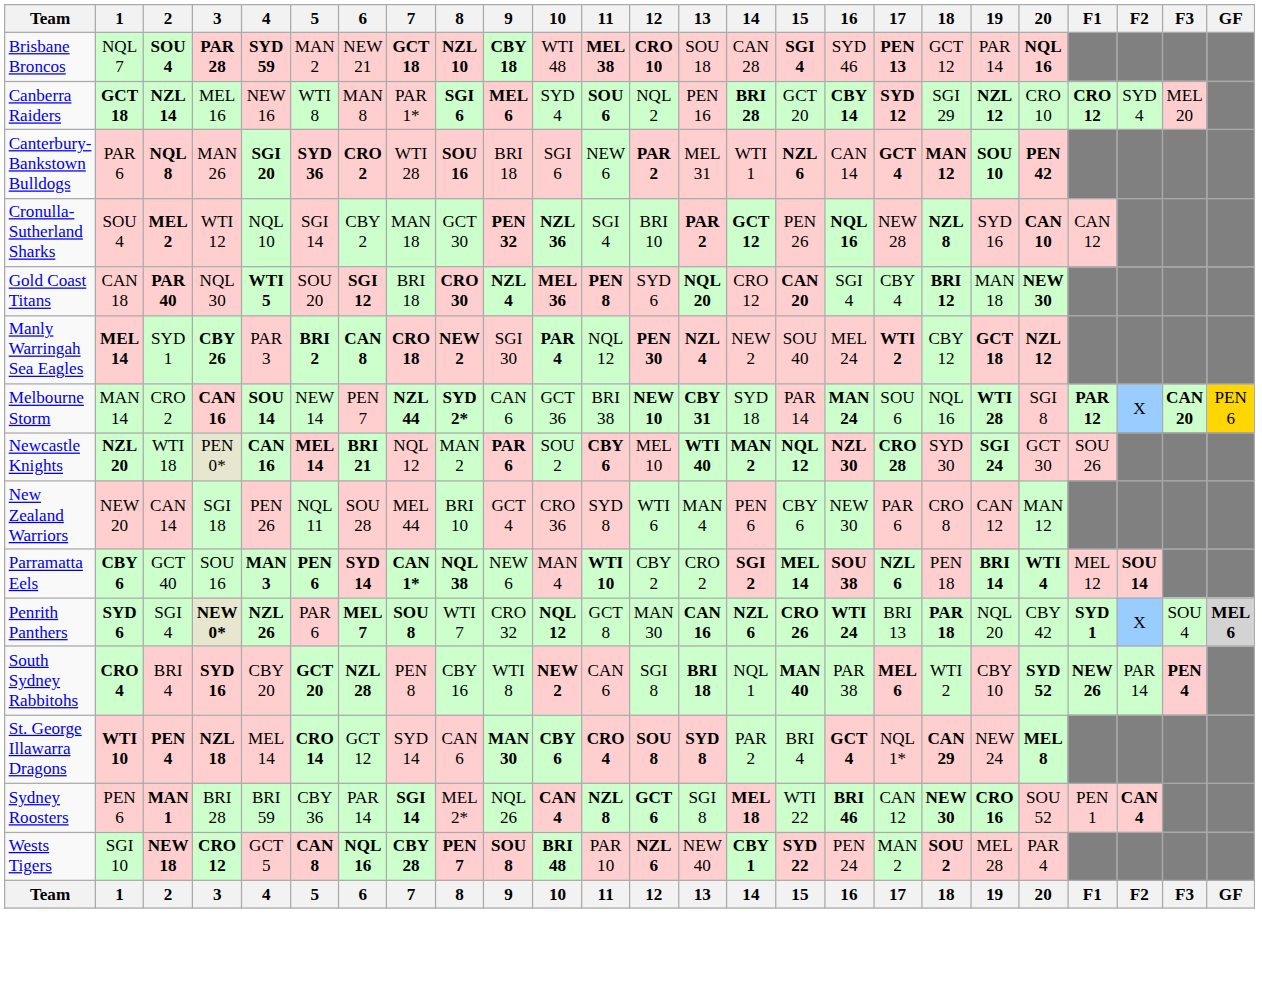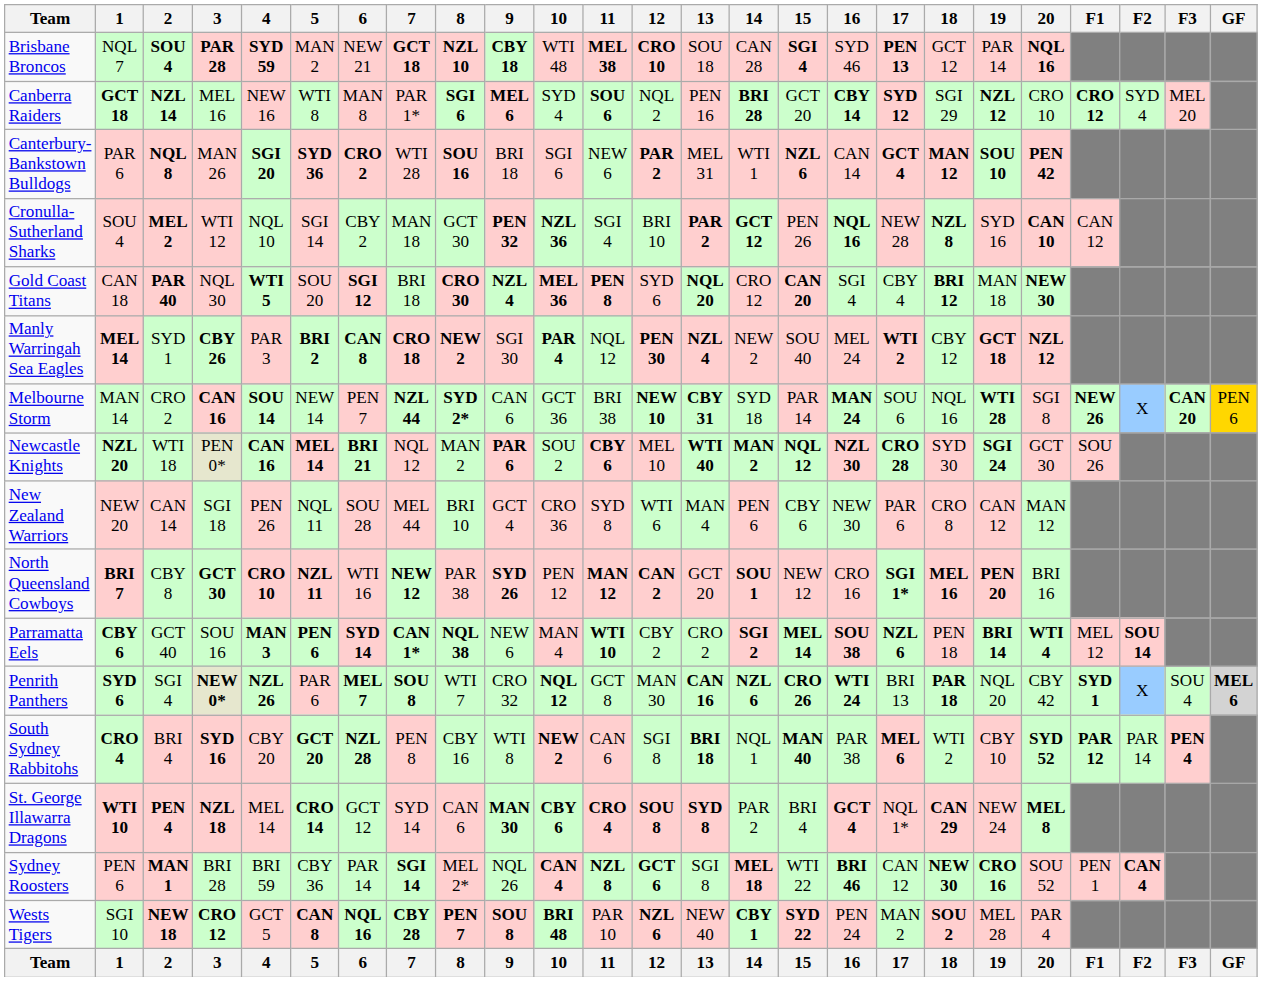(1092, 407) PAR 12 -> (1095, 407) NEW 26
+ row: (49, 583)
(1092, 680) NEW 26 -> (1095, 748) PAR 12
